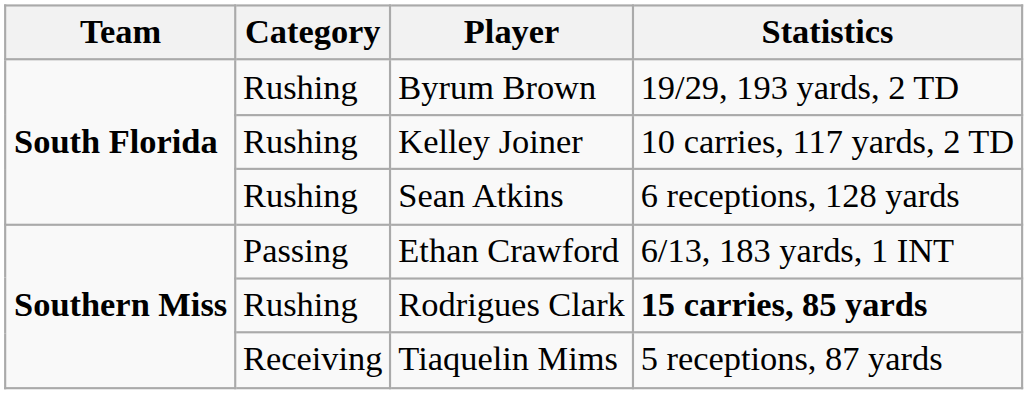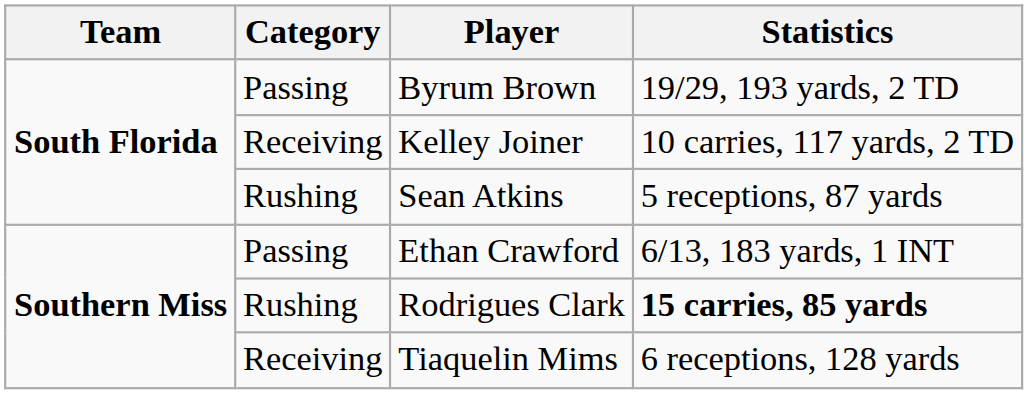(300, 86) Rushing -> (296, 86) Passing
(300, 141) Rushing -> (313, 141) Receiving
(800, 195) 6 receptions, 128 yards -> (792, 195) 5 receptions, 87 yards
(792, 359) 5 receptions, 87 yards -> (800, 359) 6 receptions, 128 yards
